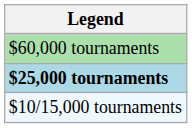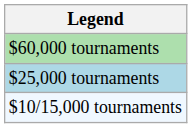(89, 77) bold -> (84, 77) normal
